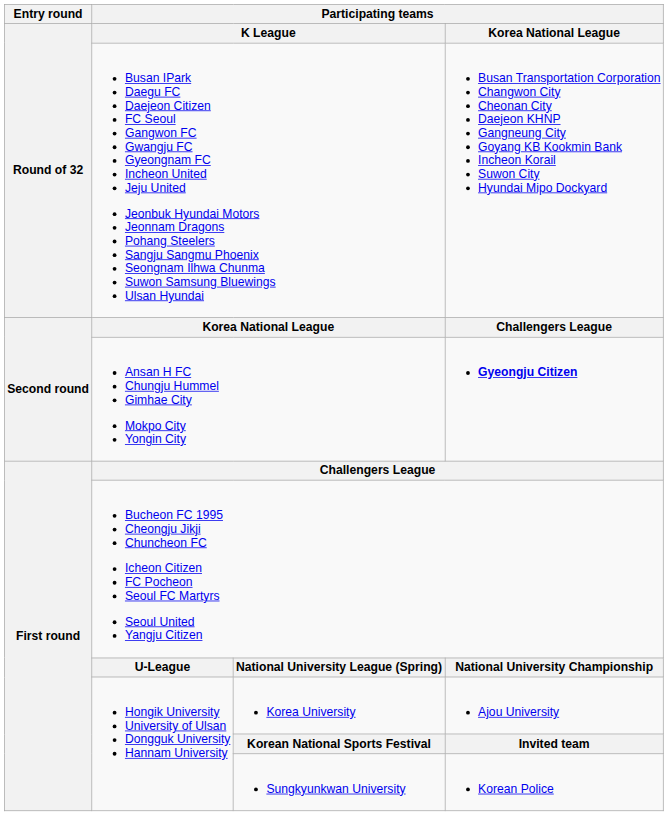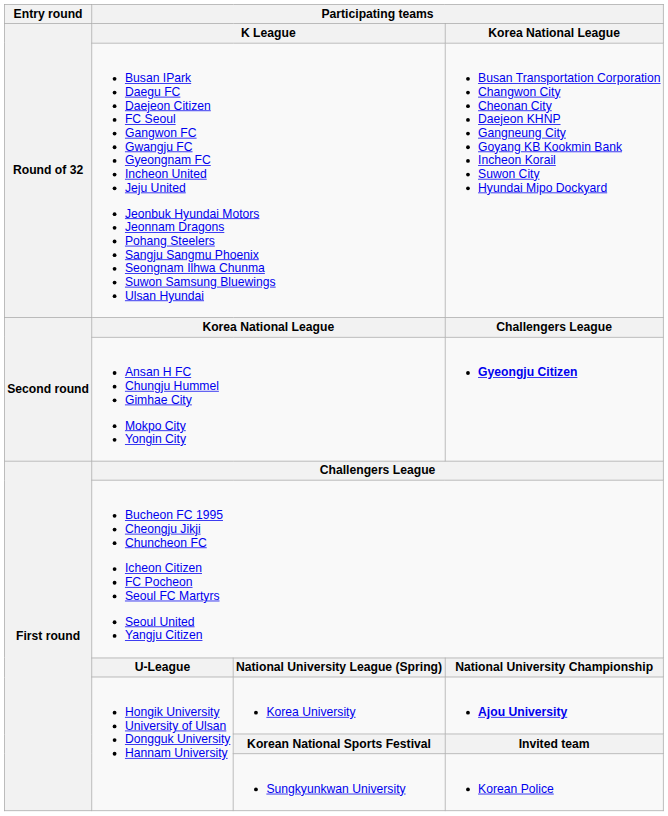(554, 712) normal -> (554, 712) bold
